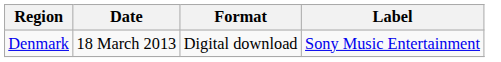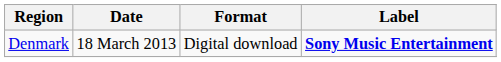(393, 43) normal -> (399, 43) bold
